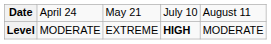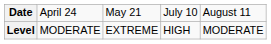(177, 30) bold -> (177, 30) normal
